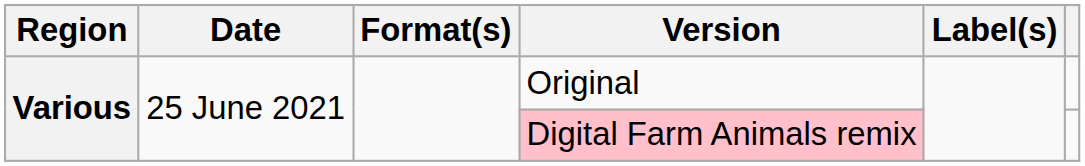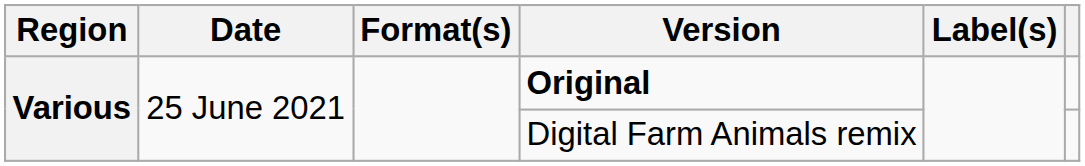(583, 82) normal -> (588, 82) bold
(722, 134) pink background -> (722, 134) no background
